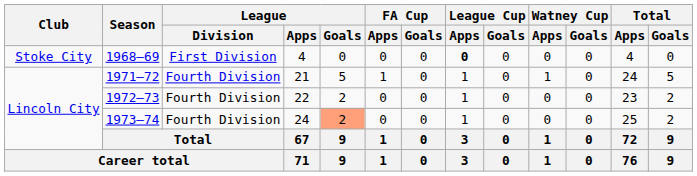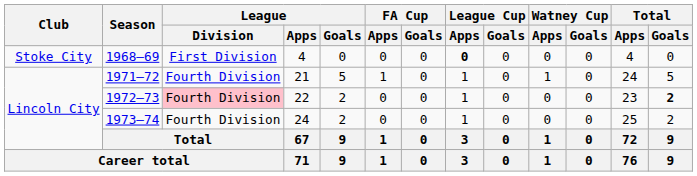(223, 98) no background -> (223, 98) pink background
(670, 98) normal -> (670, 98) bold
(342, 119) lightsalmon background -> (342, 119) no background
